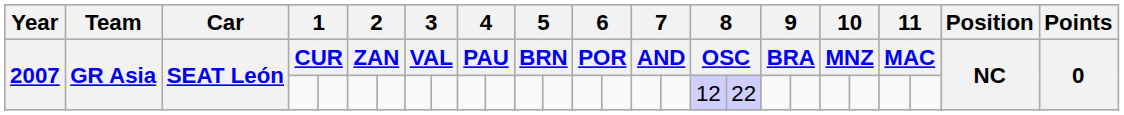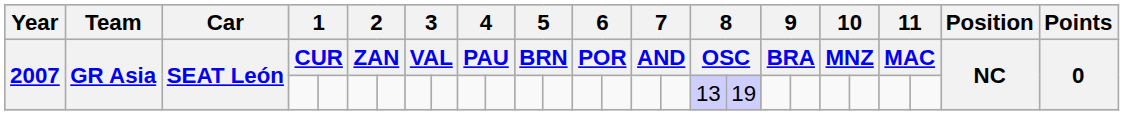(708, 92) 12 -> (708, 92) 13
(744, 92) 22 -> (744, 92) 19
